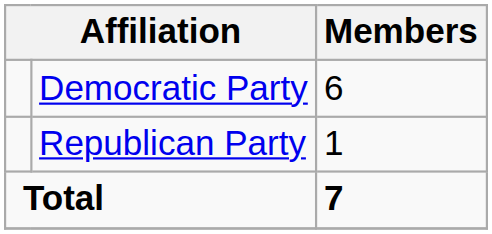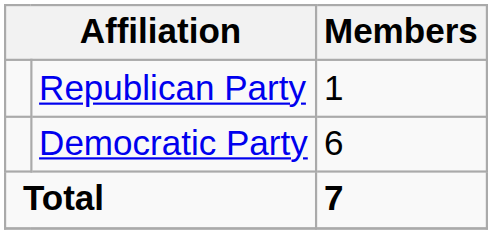rows swapped: (173, 87) <-> (172, 143)
